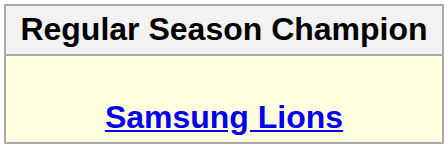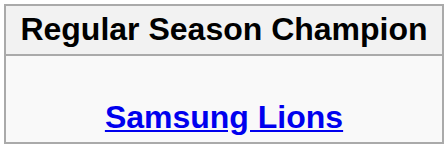(224, 116) lightyellow background -> (224, 116) no background
